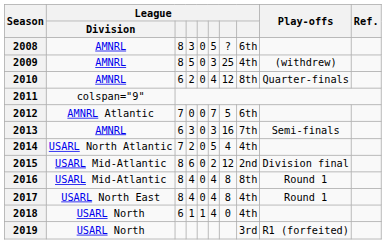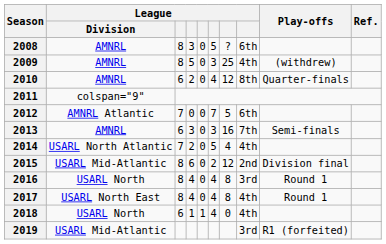(111, 180) USARL Mid-Atlantic -> (111, 180) USARL North
(248, 180) 8th -> (248, 180) 3rd
(111, 230) USARL North -> (111, 230) USARL Mid-Atlantic
